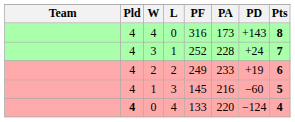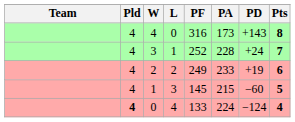(225, 88) 216 -> (225, 88) 215
(225, 107) 220 -> (225, 107) 224
